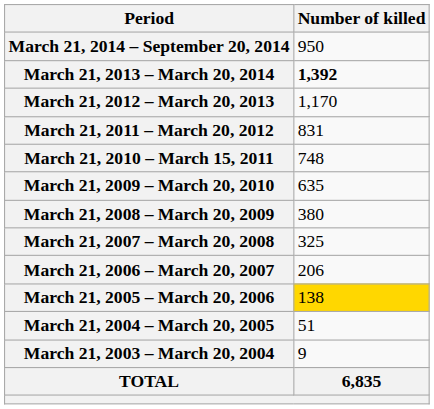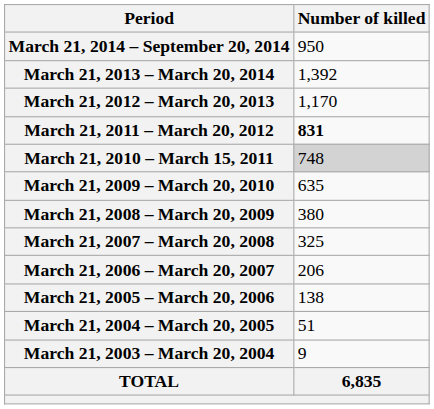(317, 74) bold -> (317, 74) normal
(311, 130) normal -> (311, 130) bold
(311, 158) no background -> (311, 158) lightgrey background
(311, 297) gold background -> (311, 297) no background
